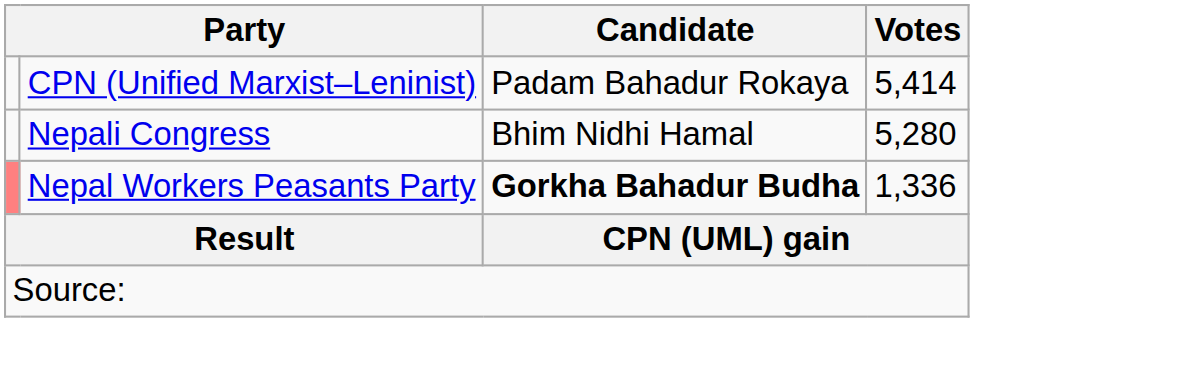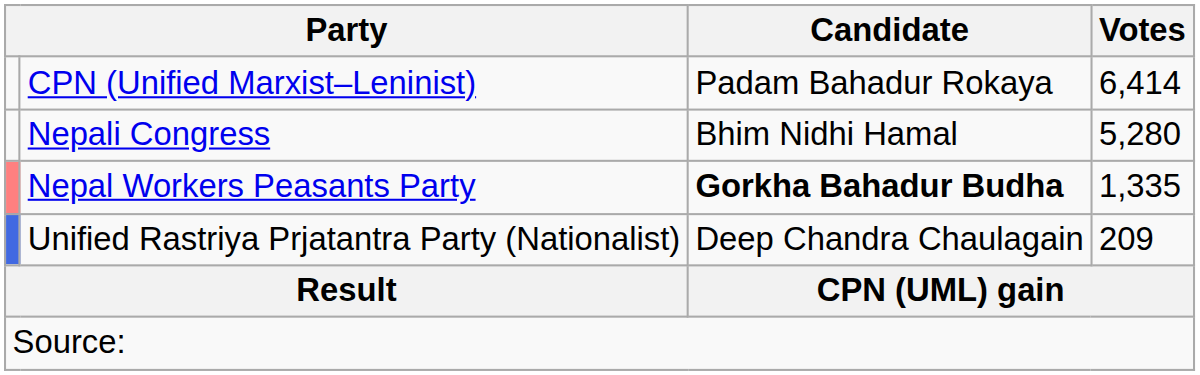(916, 82) 5,414 -> (1140, 82) 6,414
(916, 186) 1,336 -> (1140, 186) 1,335
+ row: (354, 238)
